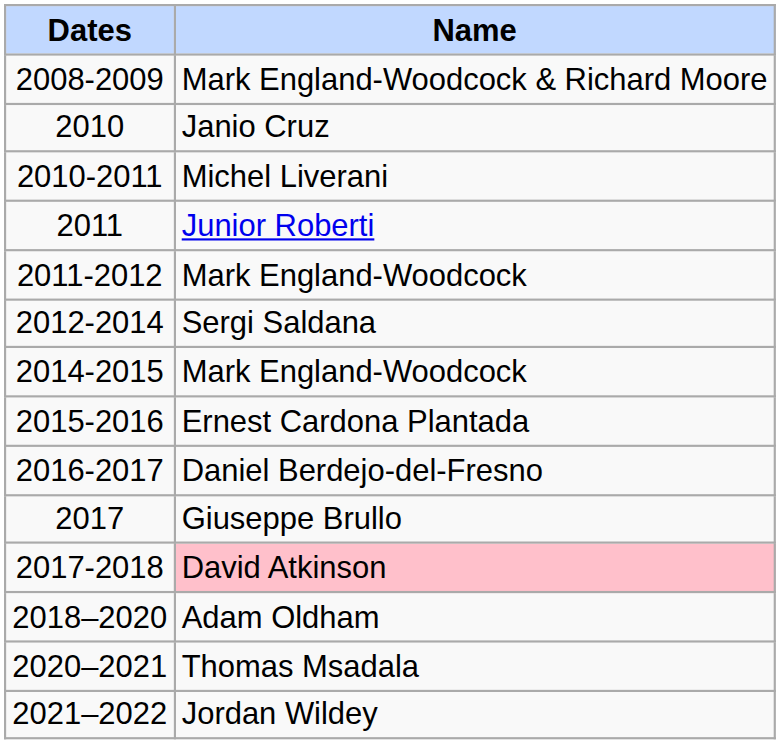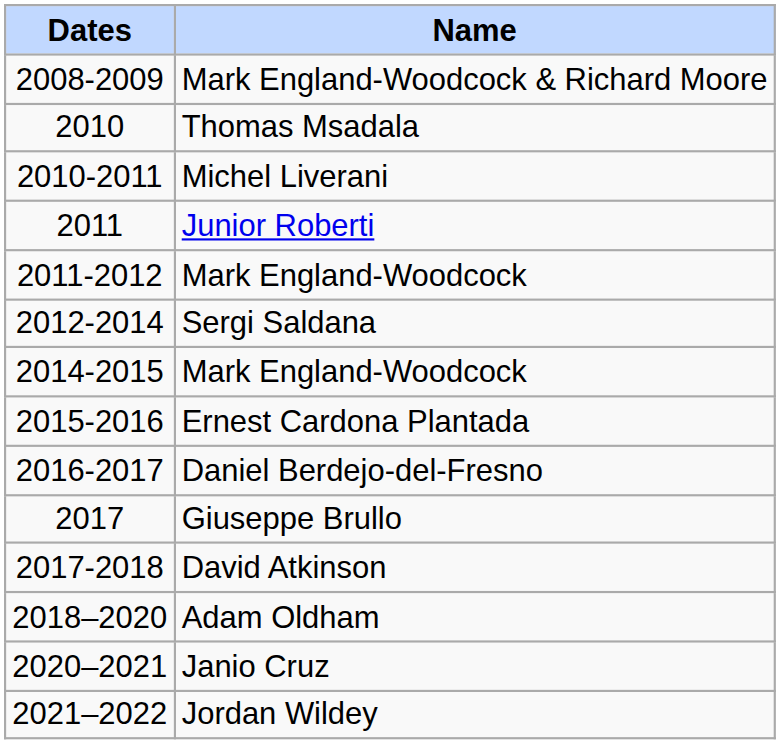(256, 128) Janio Cruz -> (300, 128) Thomas Msadala
(284, 568) pink background -> (284, 568) no background
(300, 666) Thomas Msadala -> (256, 666) Janio Cruz
